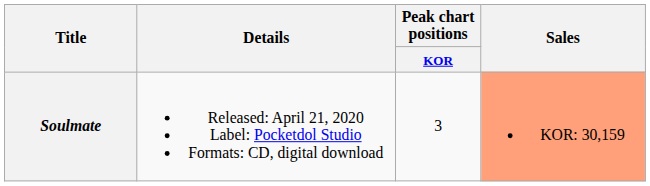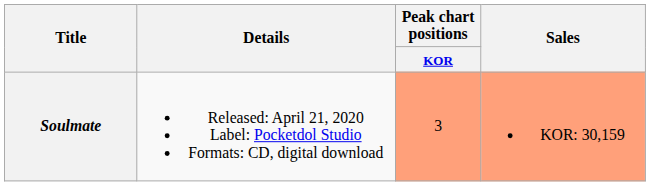(438, 126) no background -> (438, 126) lightsalmon background
